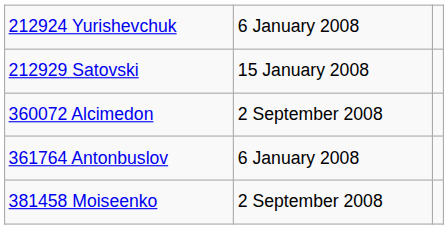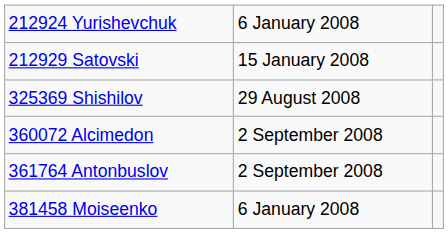+ row: (76, 97)
(299, 158) 6 January 2008 -> (310, 172) 2 September 2008
(310, 201) 2 September 2008 -> (299, 209) 6 January 2008
